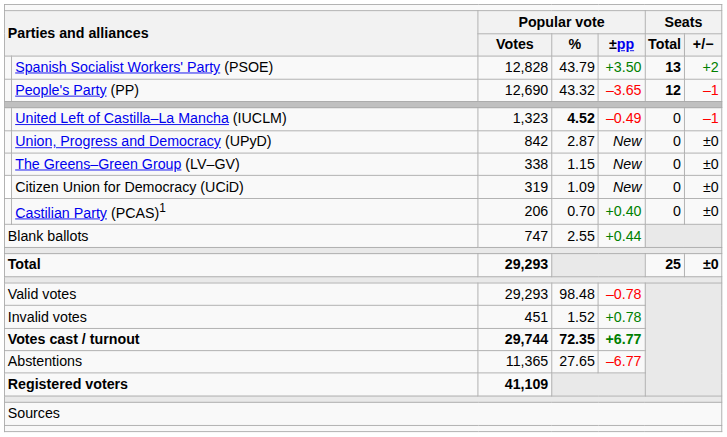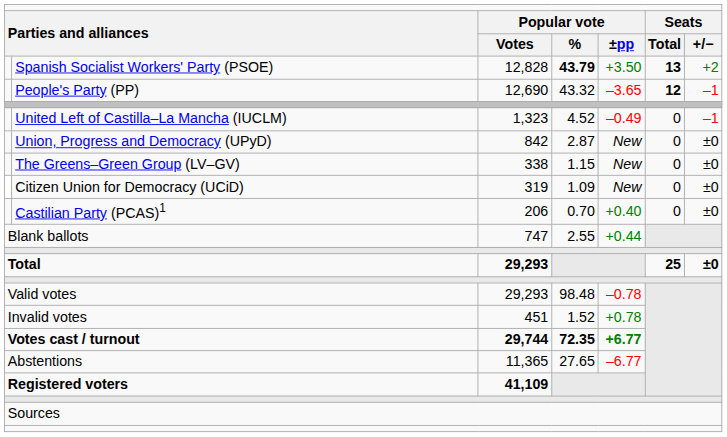(577, 67) normal -> (577, 67) bold
(581, 119) bold -> (581, 119) normal
